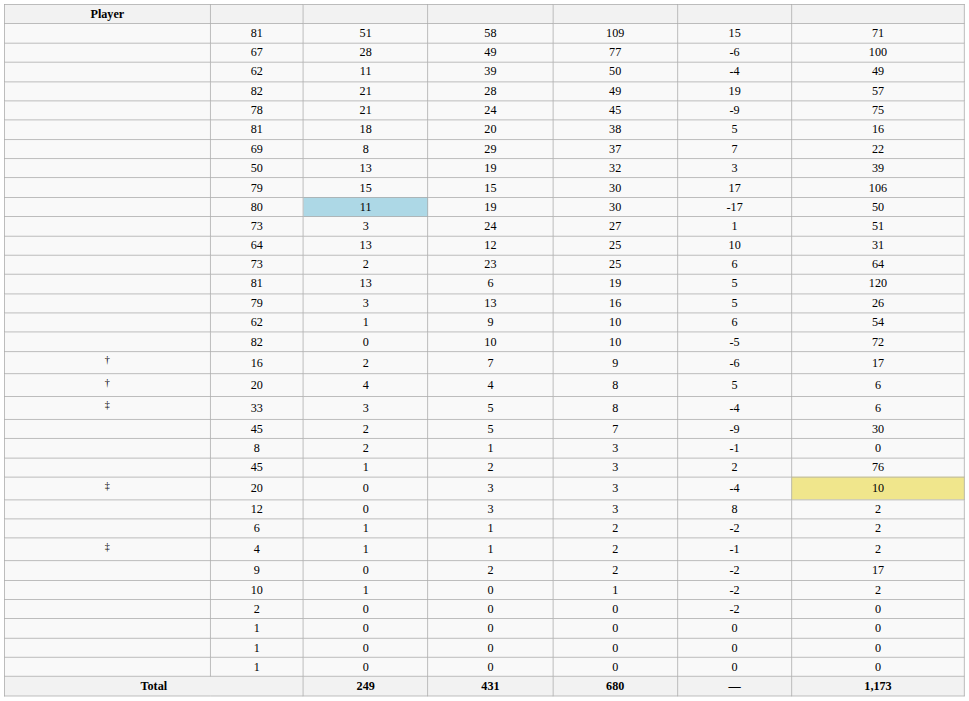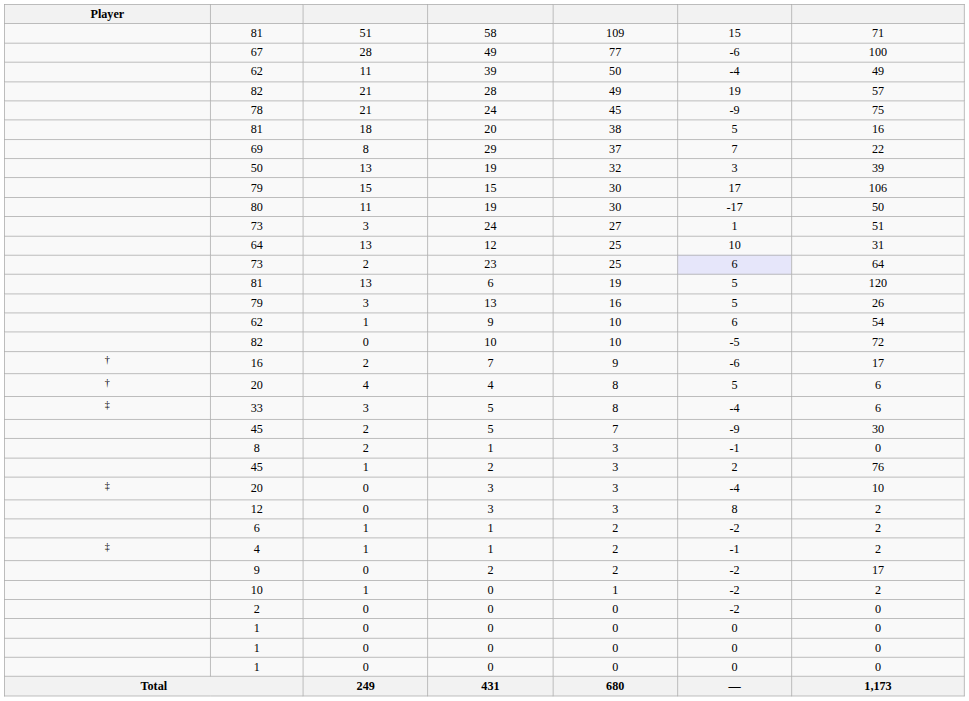(366, 206) lightblue background -> (366, 206) no background
(735, 264) no background -> (735, 264) lavender background
(878, 488) khaki background -> (878, 488) no background
